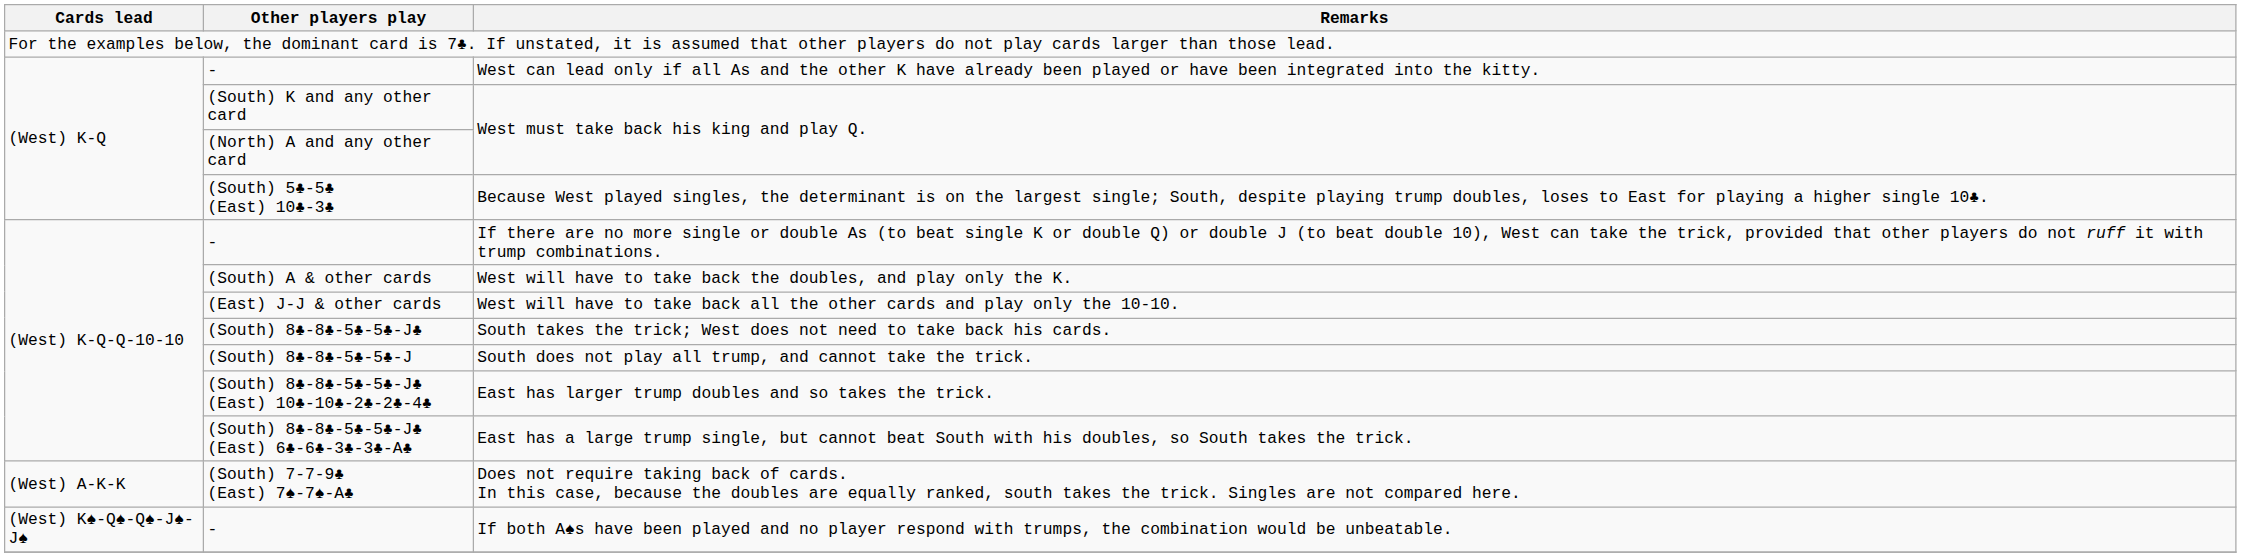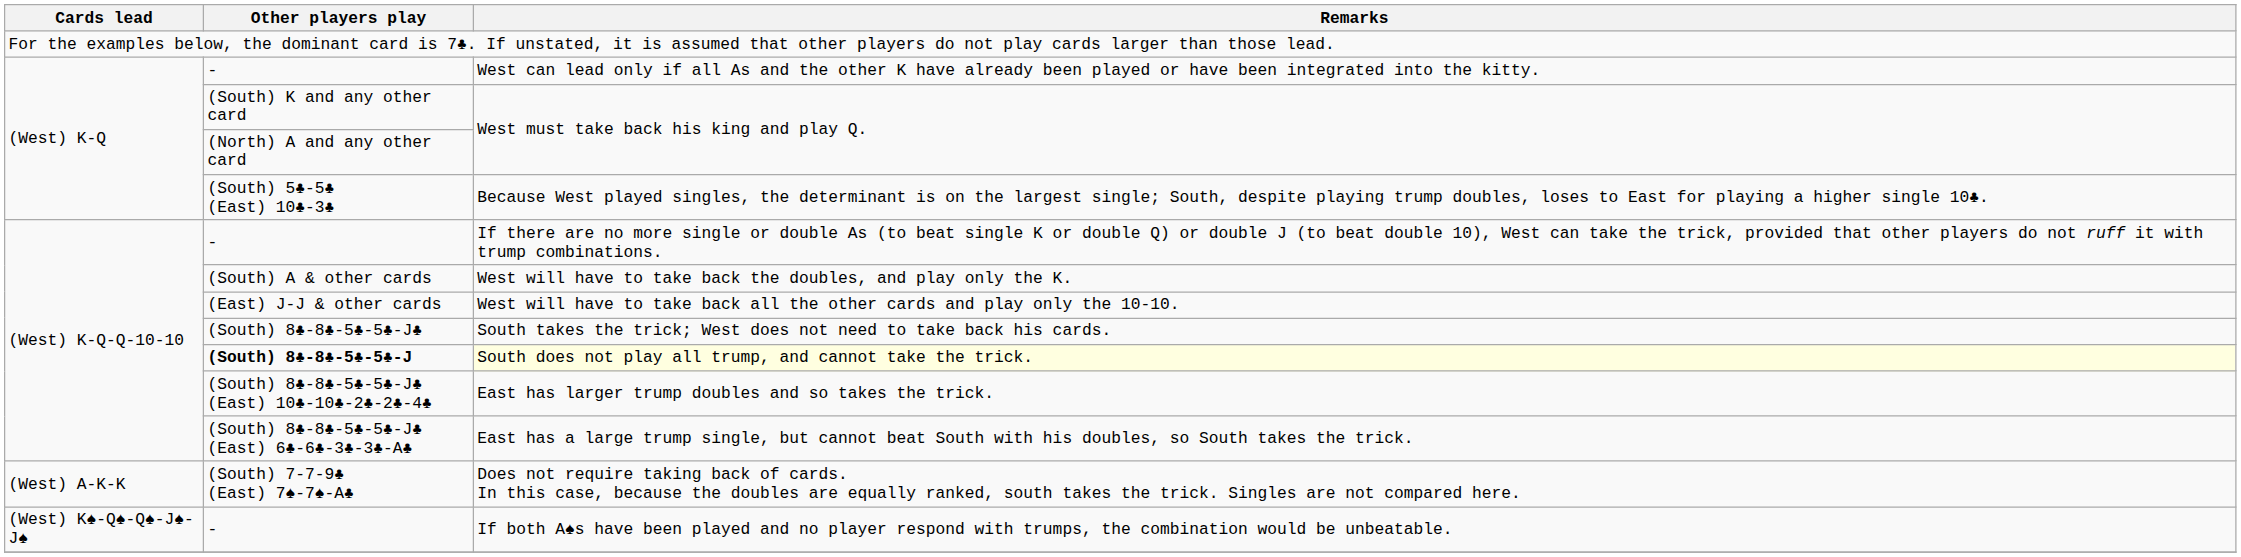(310, 358) normal -> (310, 358) bold
(755, 358) no background -> (755, 358) lightyellow background
